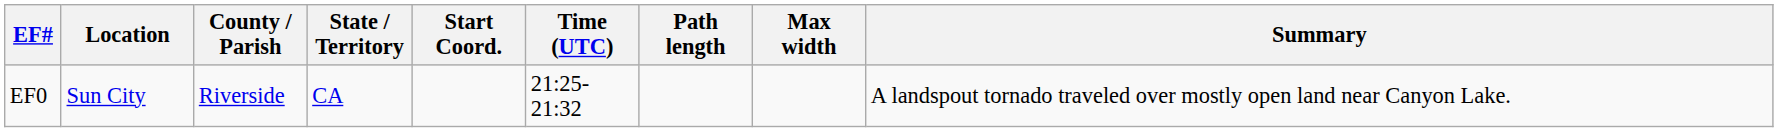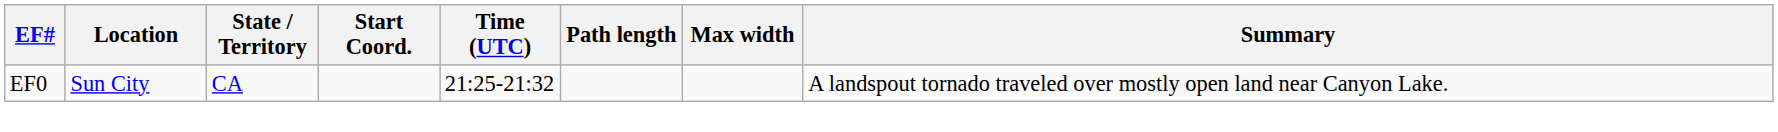- column: (250, 34)
